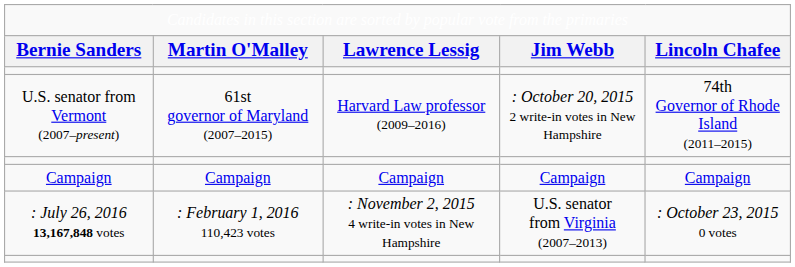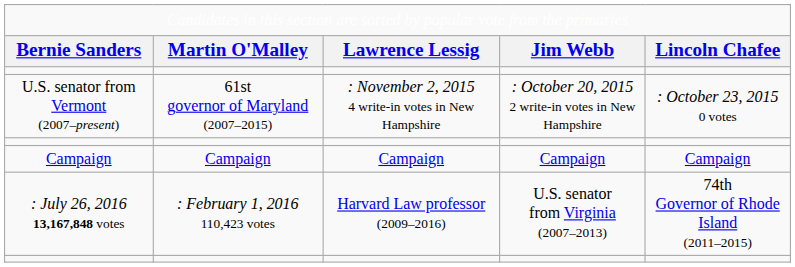(411, 115) Harvard Law professor (2009–2016) -> (411, 106) : November 2, 2015 4 write-in votes in New Hampshire
(718, 115) 74th Governor of Rhode Island (2011–2015) -> (718, 106) : October 23, 2015 0 votes
(411, 223) : November 2, 2015 4 write-in votes in New Hampshire -> (411, 213) Harvard Law professor (2009–2016)
(718, 223) : October 23, 2015 0 votes -> (718, 213) 74th Governor of Rhode Island (2011–2015)
